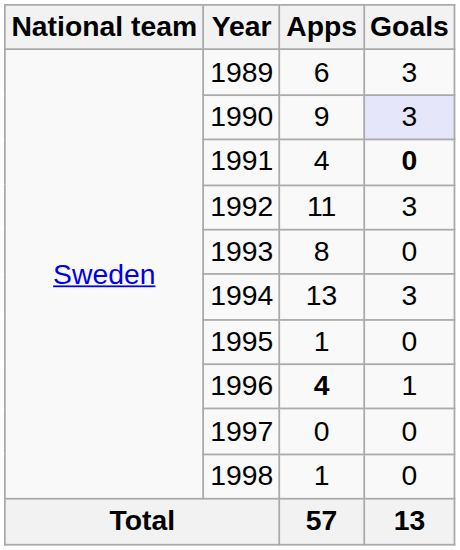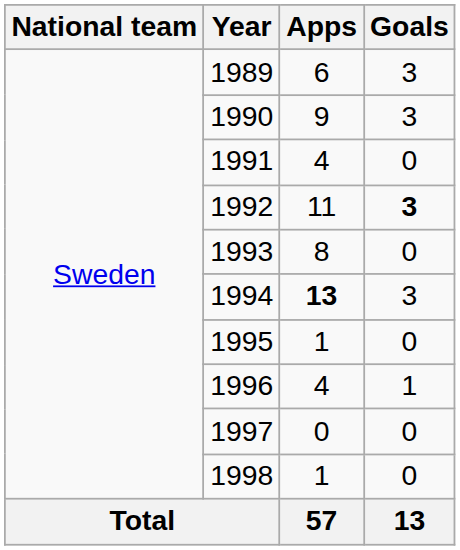(409, 116) lavender background -> (409, 116) no background
(409, 161) bold -> (409, 161) normal
(409, 206) normal -> (409, 206) bold
(322, 296) normal -> (322, 296) bold
(322, 386) bold -> (322, 386) normal
